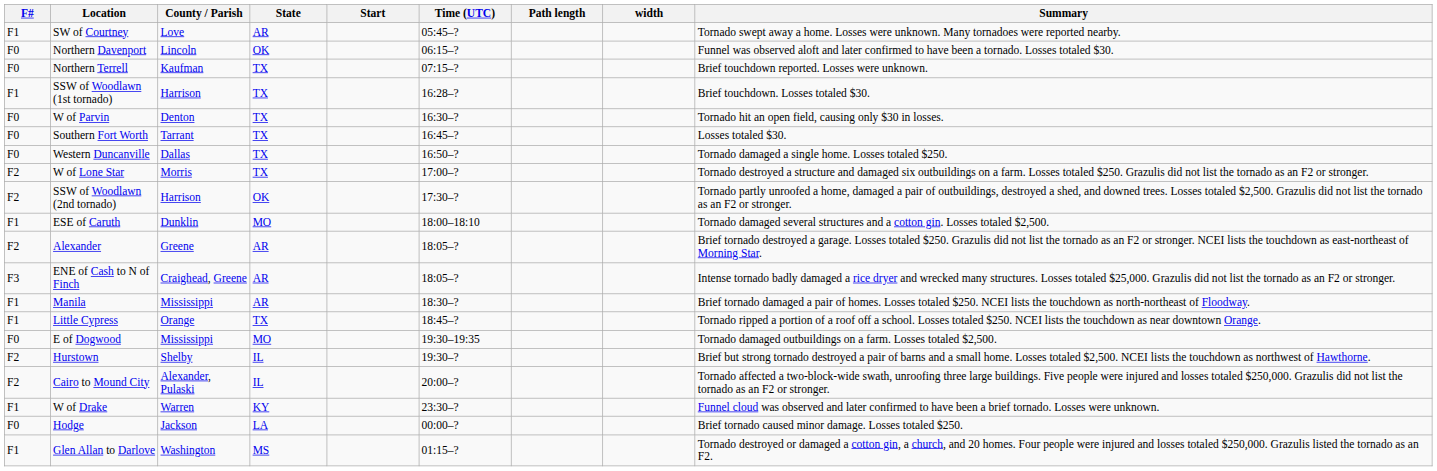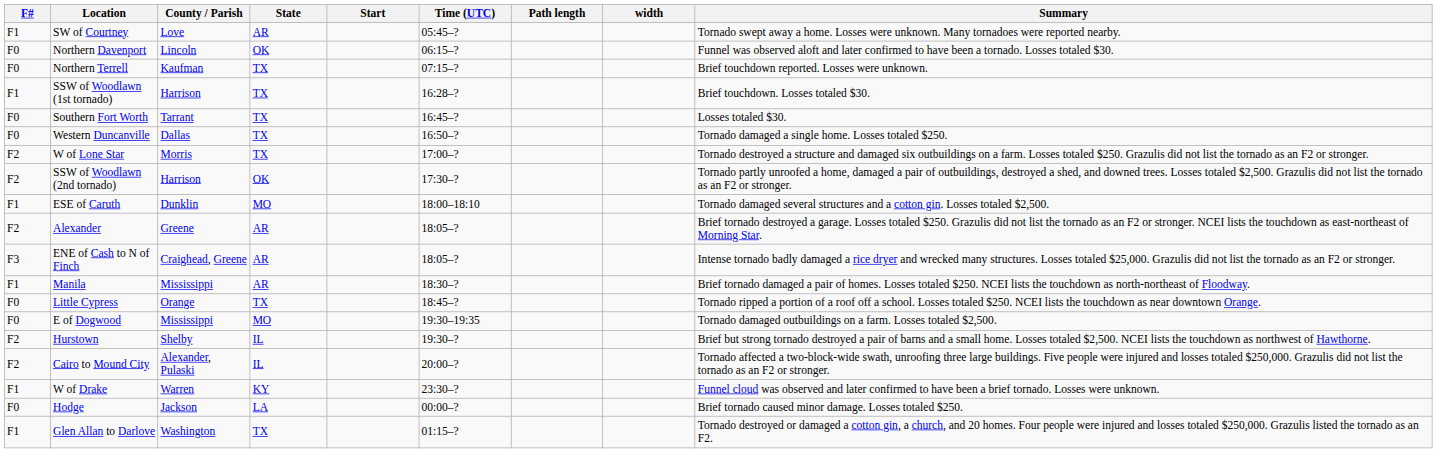- row: (81, 117)
(13, 321) F1 -> (13, 302) F0
(261, 450) MS -> (260, 432) TX
